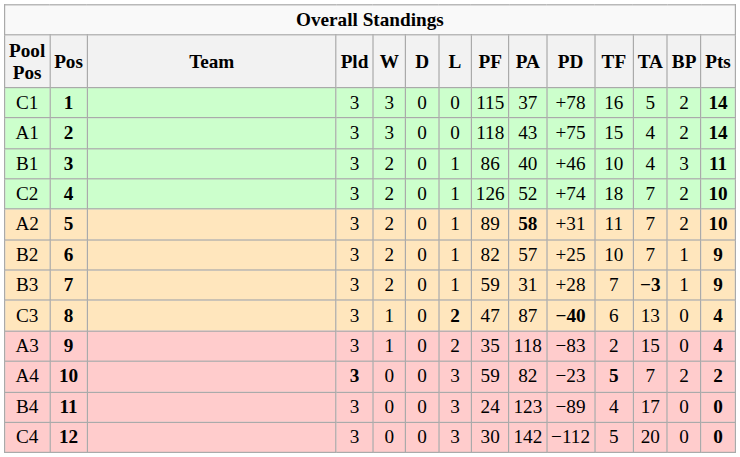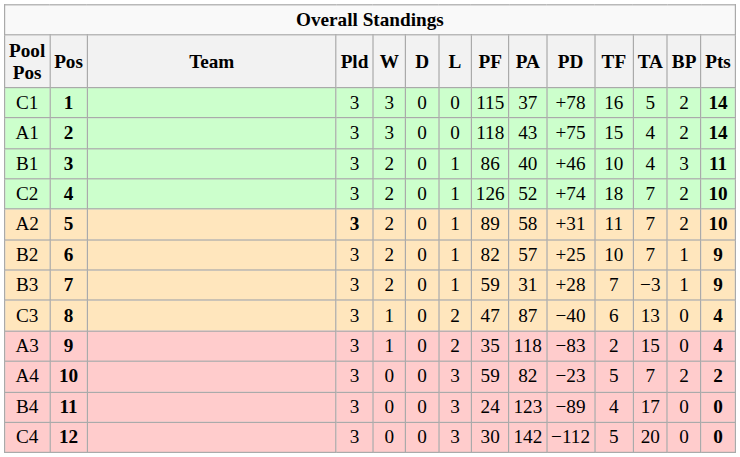(355, 224) normal -> (355, 224) bold
(528, 224) bold -> (528, 224) normal
(650, 285) bold -> (650, 285) normal
(455, 315) bold -> (455, 315) normal
(571, 315) bold -> (571, 315) normal
(355, 376) bold -> (355, 376) normal
(614, 376) bold -> (614, 376) normal
